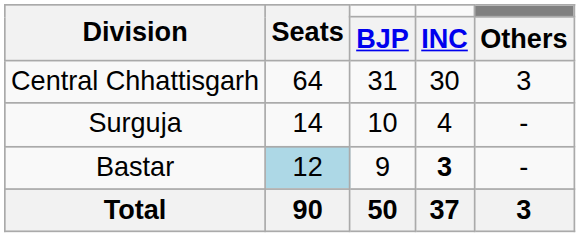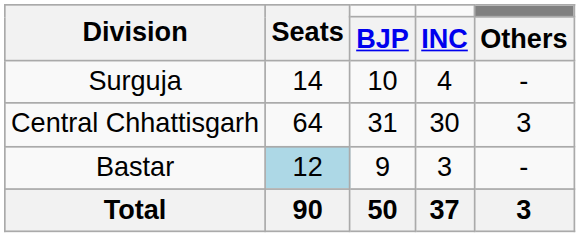rows swapped: (135, 124) <-> (135, 81)
(445, 167) bold -> (445, 167) normal
